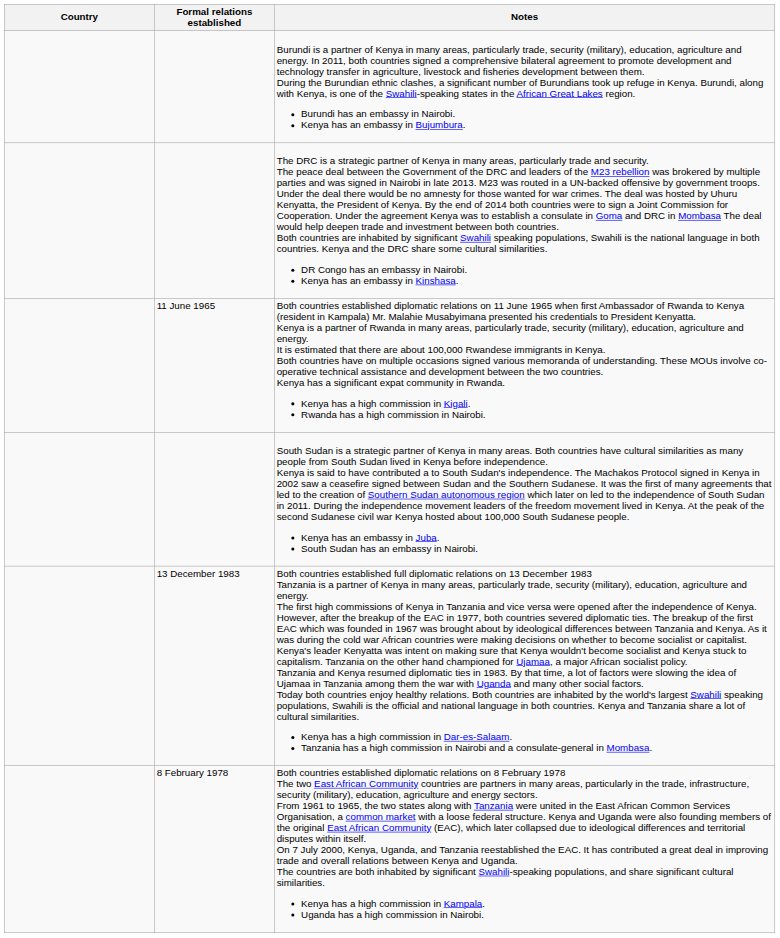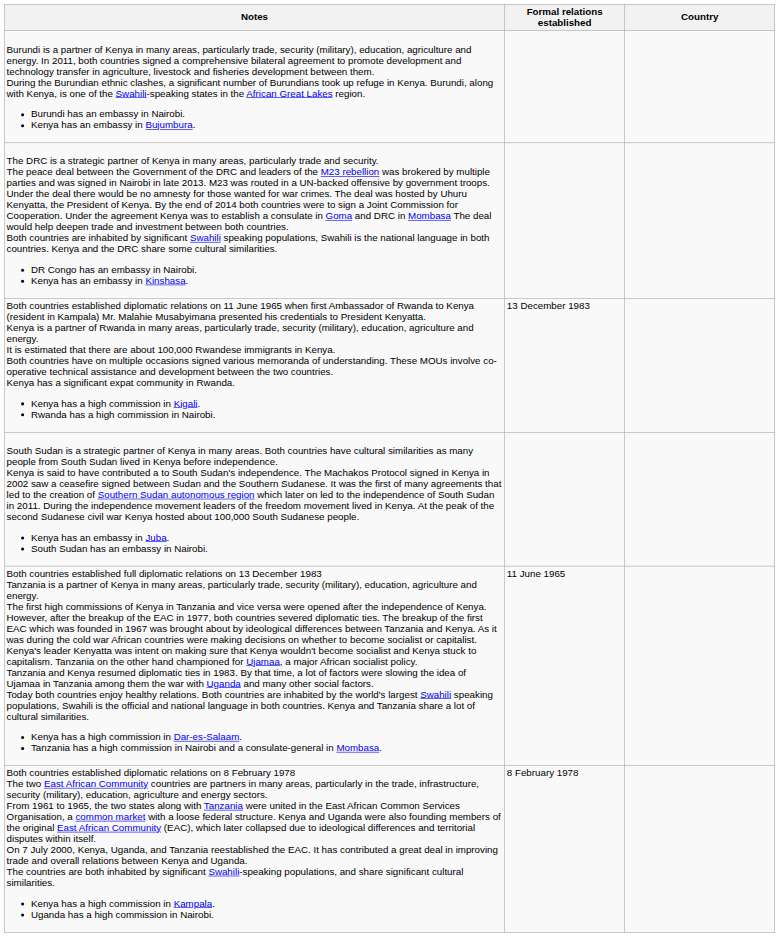columns swapped: (79, 17) <-> (525, 17)
(186, 306) 11 June 1965 -> (548, 306) 13 December 1983
(198, 573) 13 December 1983 -> (536, 573) 11 June 1965
